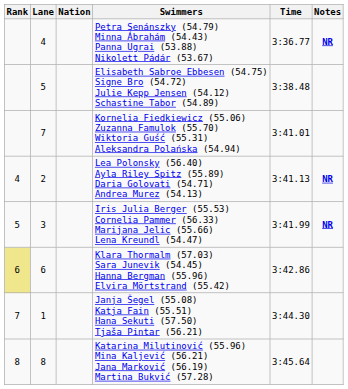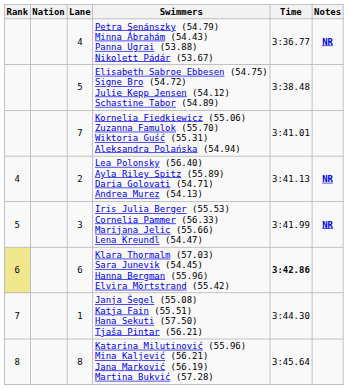columns swapped: (43, 12) <-> (74, 12)
(291, 270) normal -> (291, 270) bold
